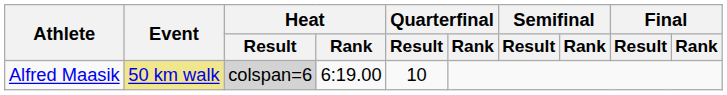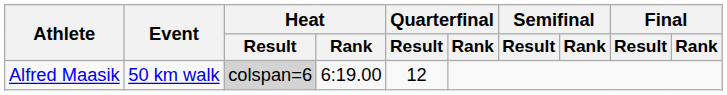(174, 76) khaki background -> (174, 76) no background
(417, 76) 10 -> (417, 76) 12
